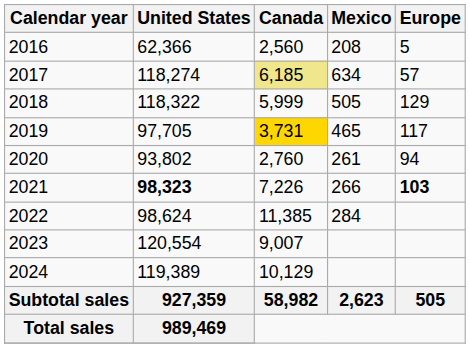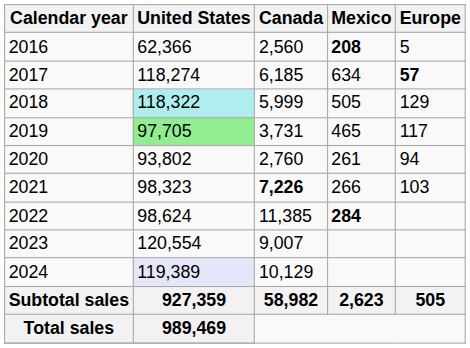(346, 46) normal -> (346, 46) bold
(281, 74) khaki background -> (281, 74) no background
(410, 74) normal -> (410, 74) bold
(169, 103) no background -> (169, 103) paleturquoise background
(164, 131) no background -> (164, 131) lightgreen background
(281, 131) gold background -> (281, 131) no background
(164, 187) bold -> (164, 187) normal
(281, 187) normal -> (281, 187) bold
(415, 187) bold -> (415, 187) normal
(346, 215) normal -> (346, 215) bold
(169, 272) no background -> (169, 272) lavender background
